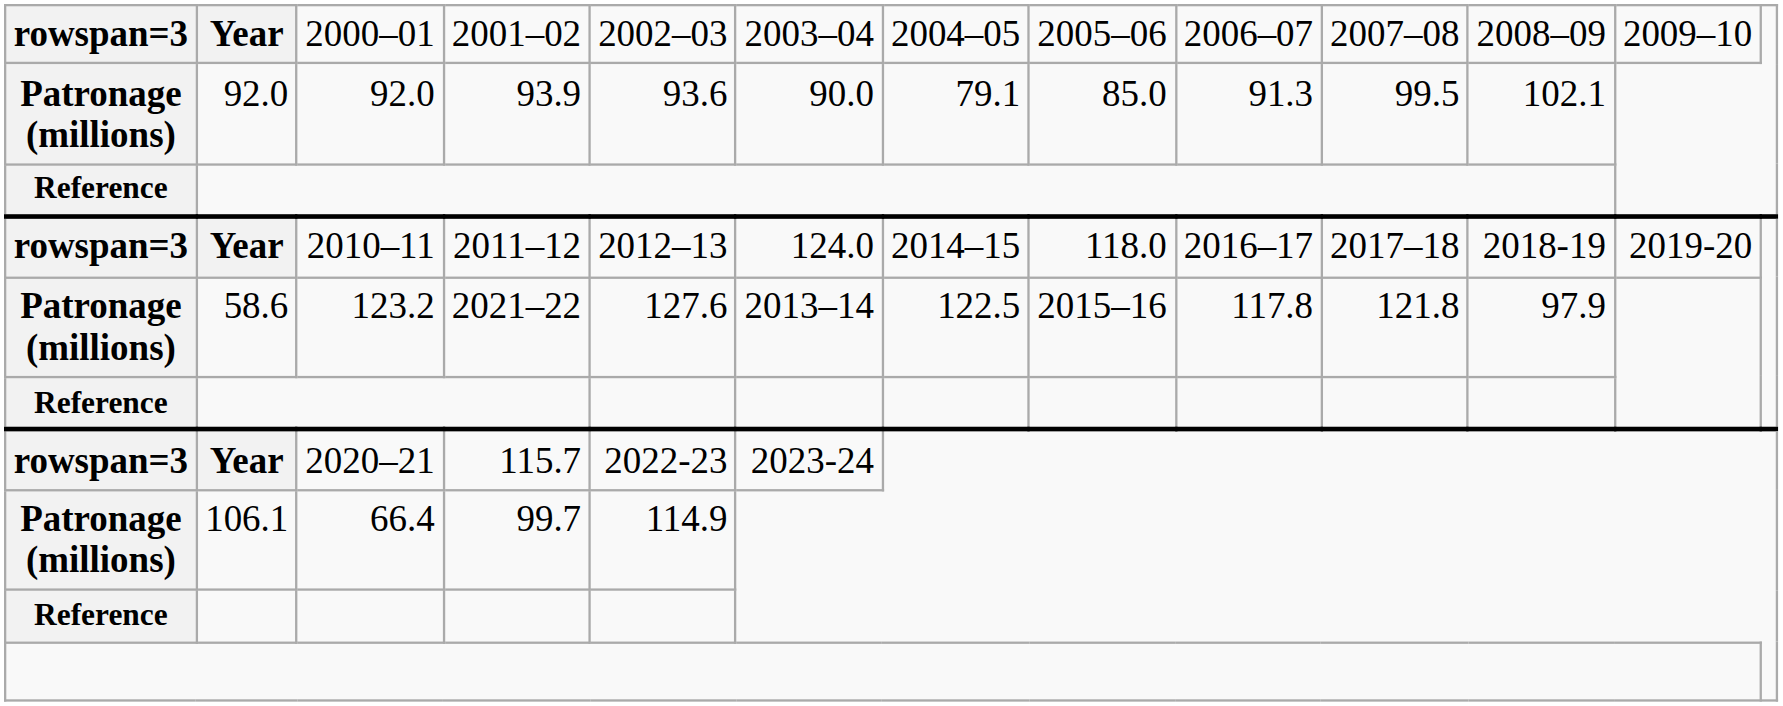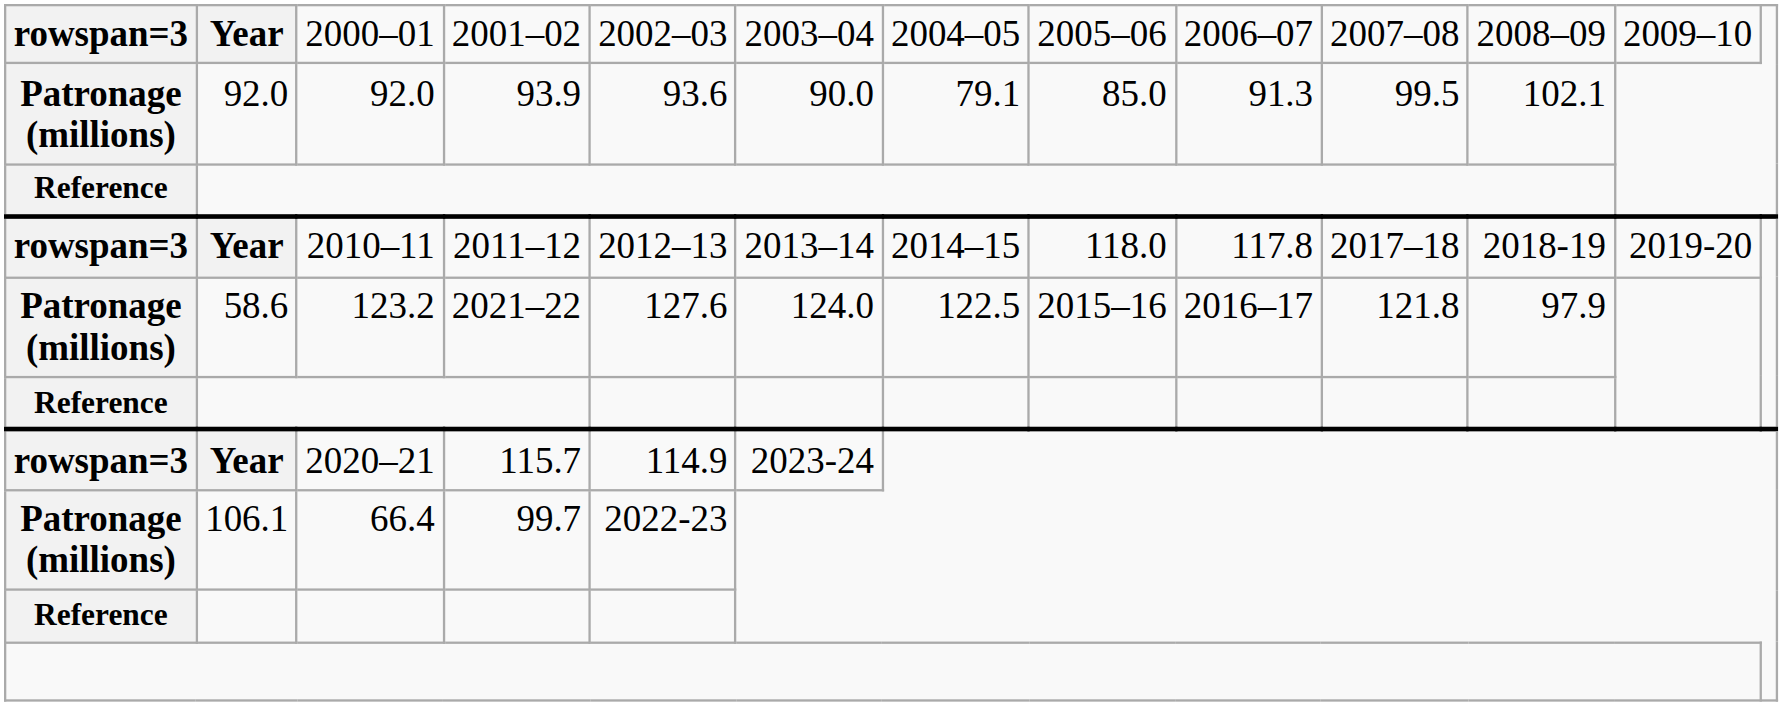(832, 246) 124.0 -> (809, 246) 2013–14
(1248, 246) 2016–17 -> (1272, 246) 117.8
(809, 305) 2013–14 -> (832, 305) 124.0
(1272, 305) 117.8 -> (1248, 305) 2016–17
(666, 459) 2022-23 -> (687, 459) 114.9
(687, 518) 114.9 -> (666, 518) 2022-23
